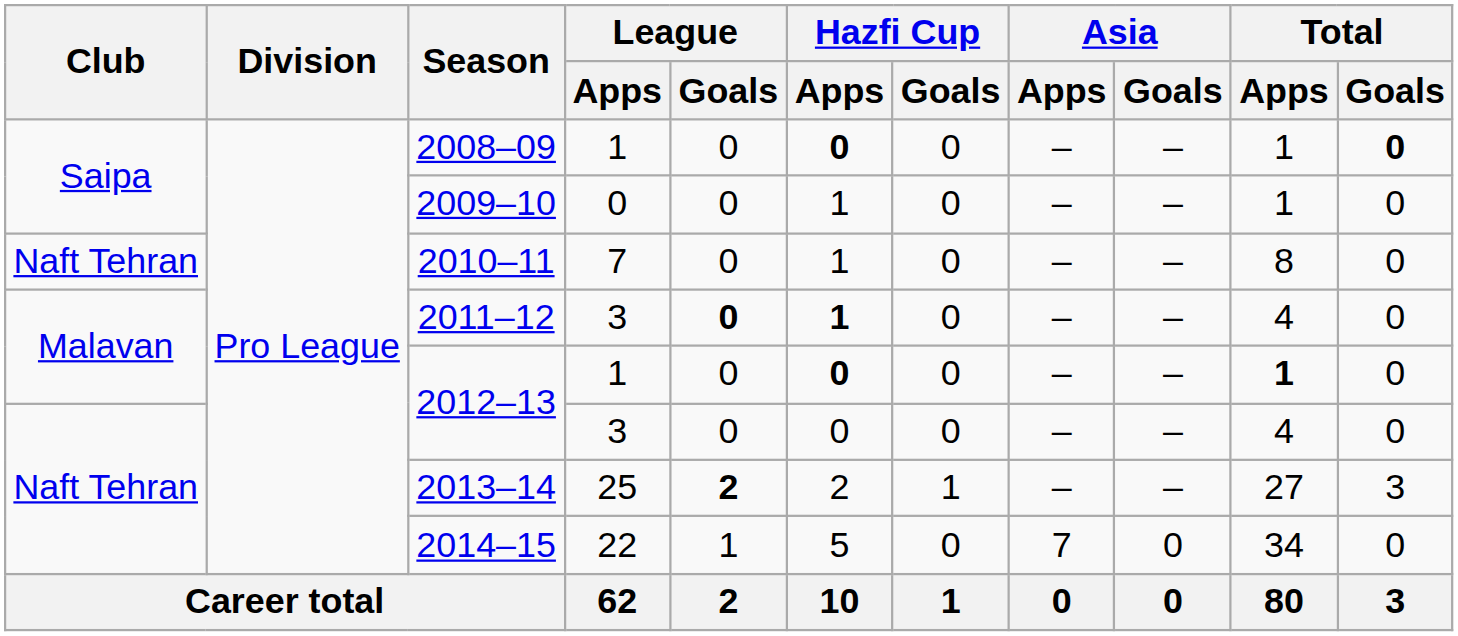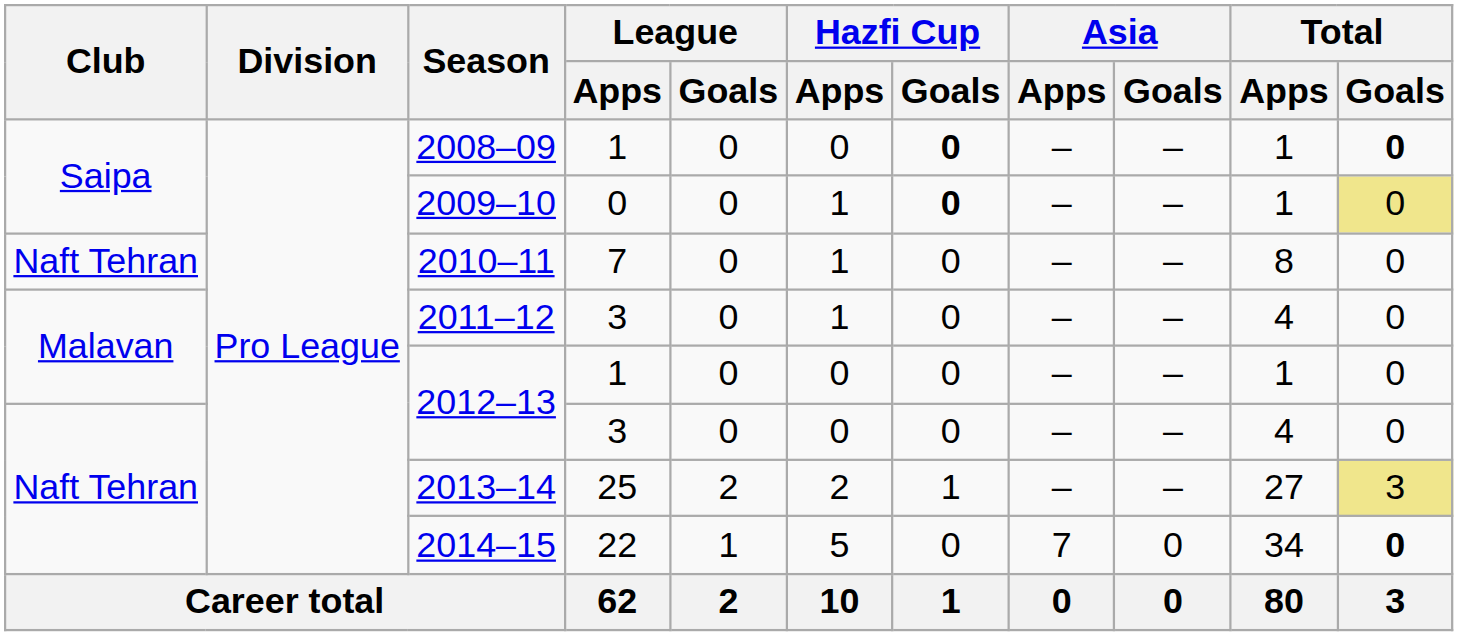(839, 146) bold -> (839, 146) normal
(951, 146) normal -> (951, 146) bold
(951, 203) normal -> (951, 203) bold
(1395, 203) no background -> (1395, 203) khaki background
(728, 317) bold -> (728, 317) normal
(839, 317) bold -> (839, 317) normal
(839, 373) bold -> (839, 373) normal
(1284, 373) bold -> (1284, 373) normal
(728, 487) bold -> (728, 487) normal
(1395, 487) no background -> (1395, 487) khaki background
(1395, 544) normal -> (1395, 544) bold
